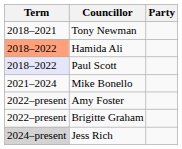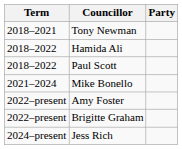(32, 48) lightsalmon background -> (32, 48) no background
(32, 65) lavender background -> (32, 65) no background
(37, 135) lightgrey background -> (37, 135) no background
